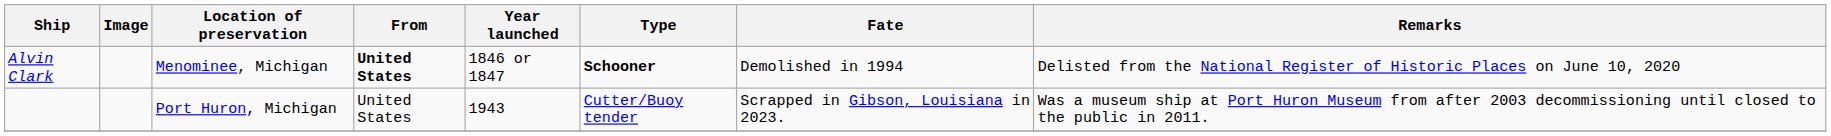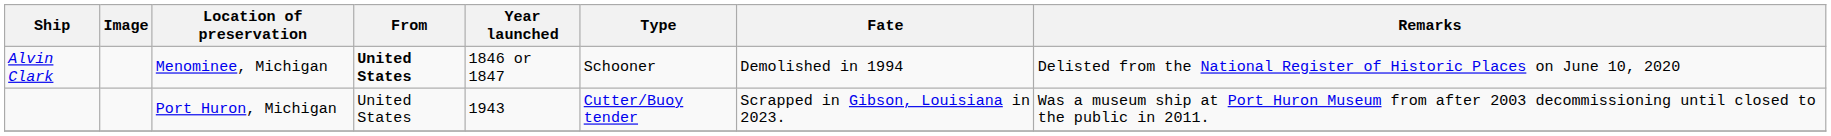(620, 68) bold -> (620, 68) normal
